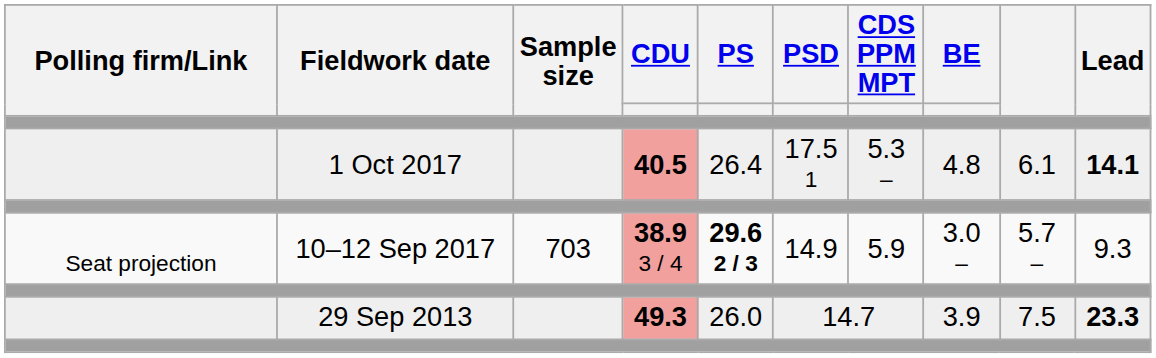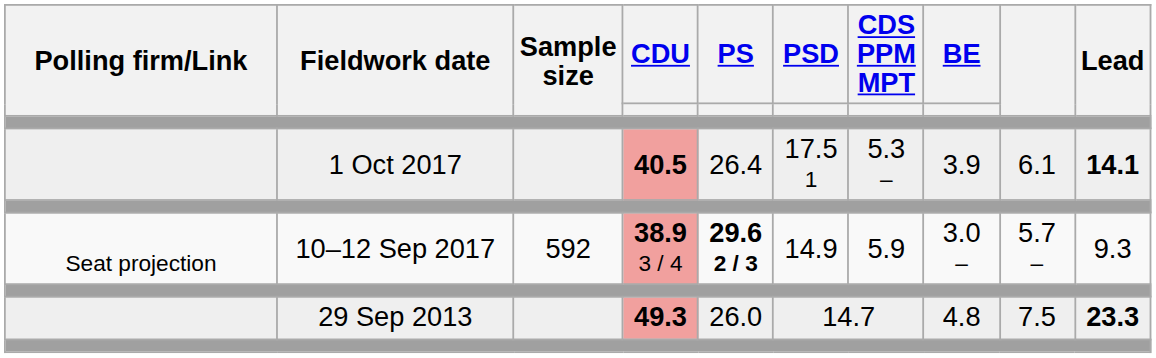(962, 164) 4.8 -> (962, 164) 3.9
(568, 248) 703 -> (568, 248) 592
(962, 317) 3.9 -> (962, 317) 4.8
